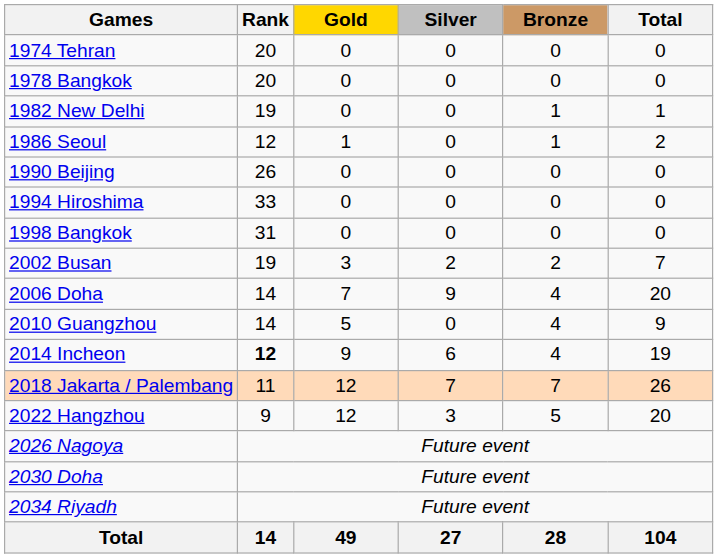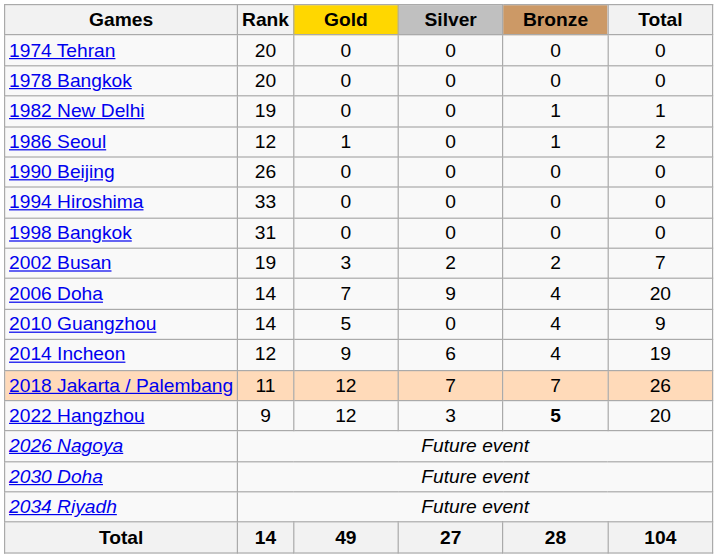(265, 354) bold -> (265, 354) normal
(556, 415) normal -> (556, 415) bold
